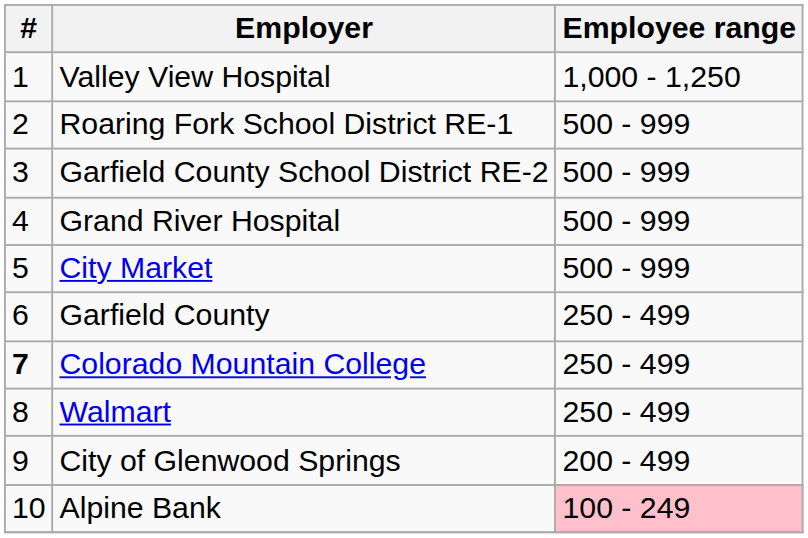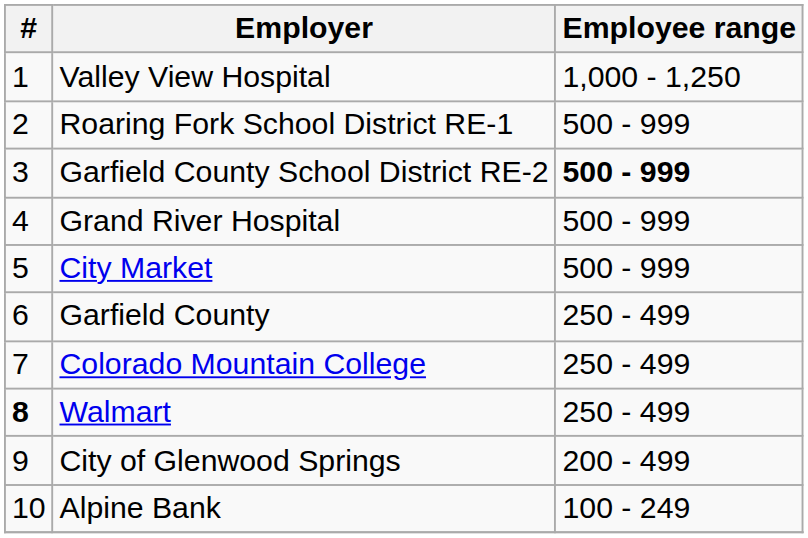(626, 172) normal -> (626, 172) bold
(20, 364) bold -> (20, 364) normal
(20, 412) normal -> (20, 412) bold
(626, 508) pink background -> (626, 508) no background
